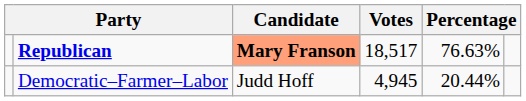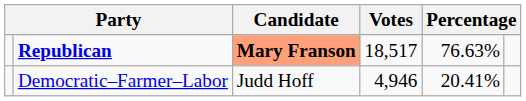(396, 80) 4,945 -> (396, 80) 4,946
(470, 80) 20.44% -> (470, 80) 20.41%
